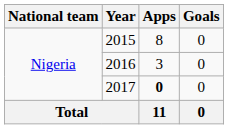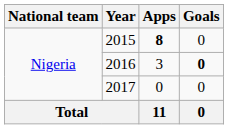(159, 40) normal -> (159, 40) bold
(201, 64) normal -> (201, 64) bold
(159, 87) bold -> (159, 87) normal
